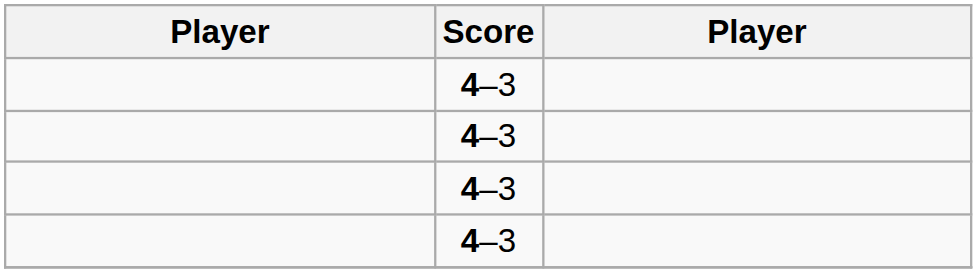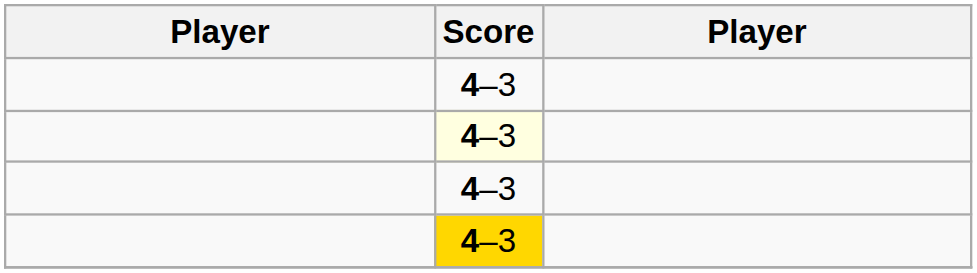(488, 136) no background -> (488, 136) lightyellow background
(488, 241) no background -> (488, 241) gold background
